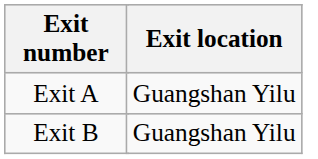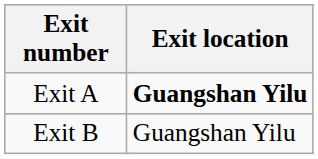(214, 93) normal -> (220, 93) bold
